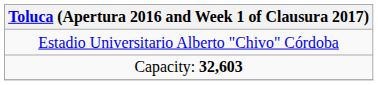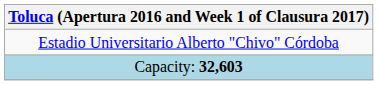(189, 67) no background -> (189, 67) lightblue background
